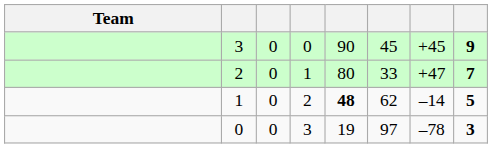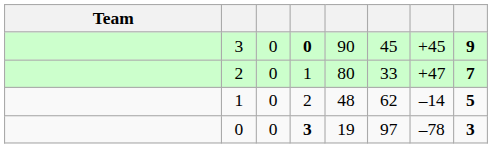(307, 45) normal -> (307, 45) bold
(346, 101) bold -> (346, 101) normal
(307, 128) normal -> (307, 128) bold
